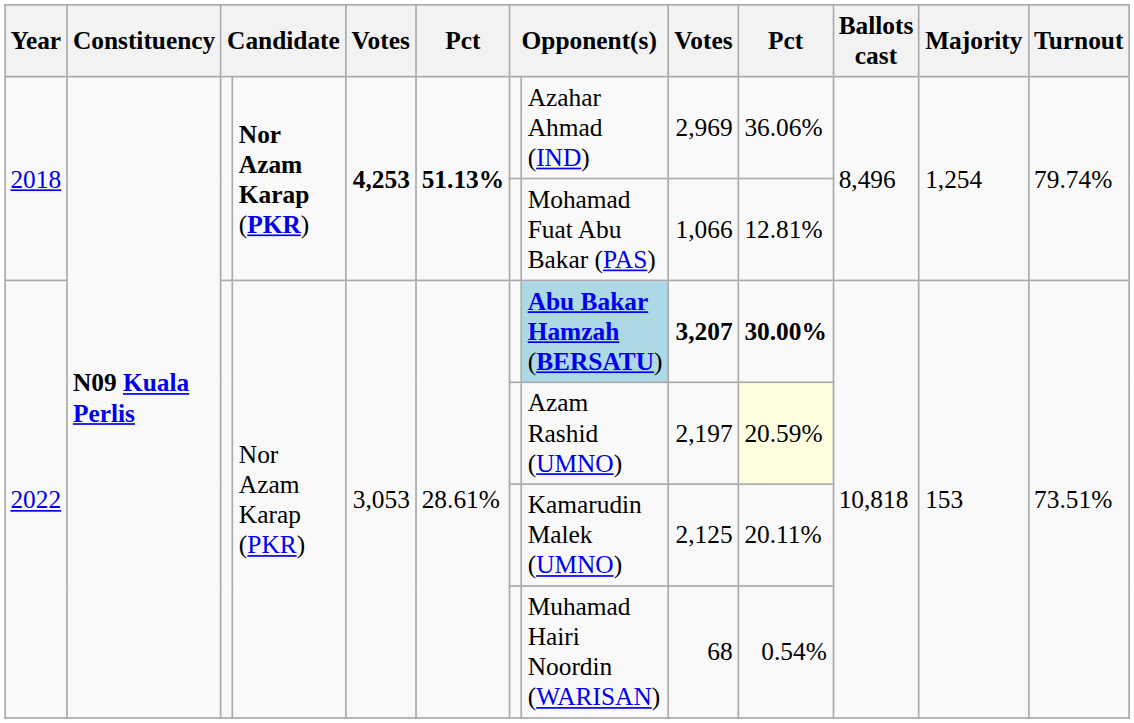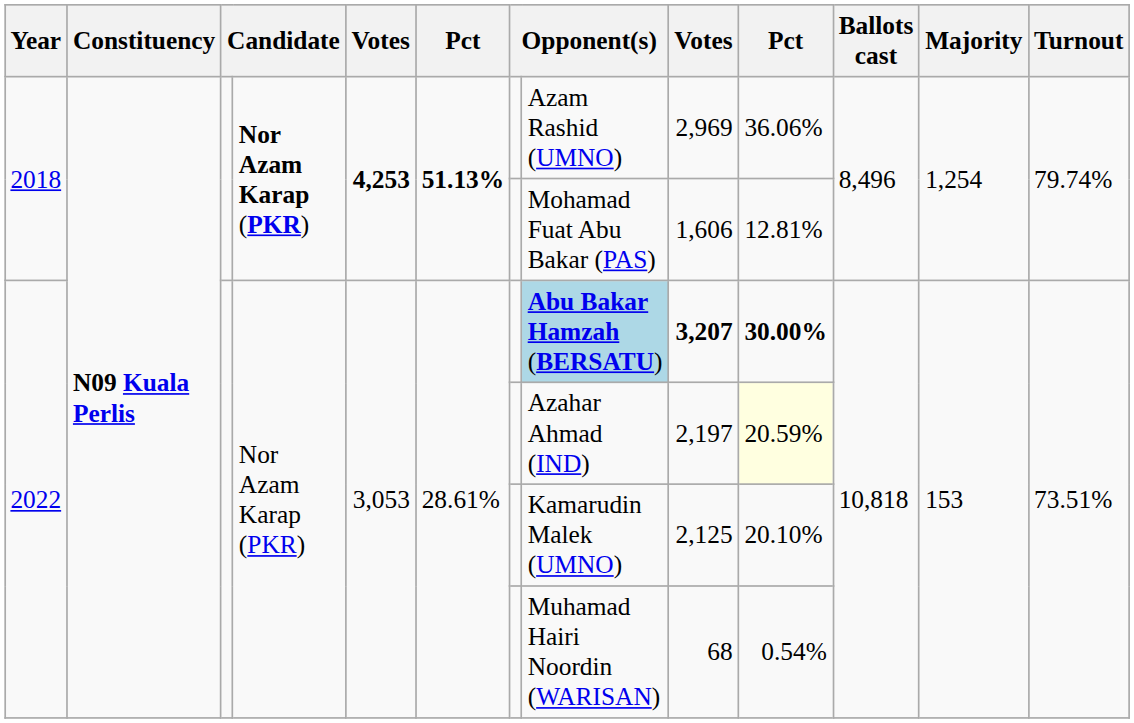(565, 127) Azahar Ahmad (IND) -> (575, 127) Azam Rashid (UMNO)
(704, 229) 1,066 -> (704, 229) 1,606
(575, 433) Azam Rashid (UMNO) -> (565, 433) Azahar Ahmad (IND)
(783, 535) 20.11% -> (784, 535) 20.10%
